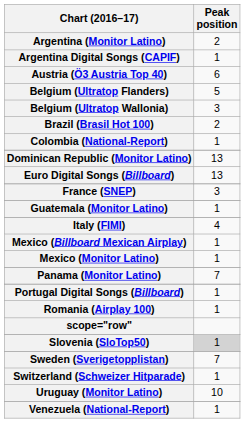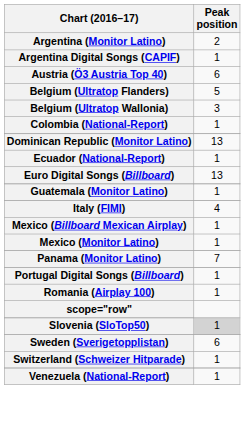- row: (99, 125)
+ row: (99, 158)
- row: (99, 192)
(217, 359) 7 -> (217, 342) 6
- row: (99, 393)
